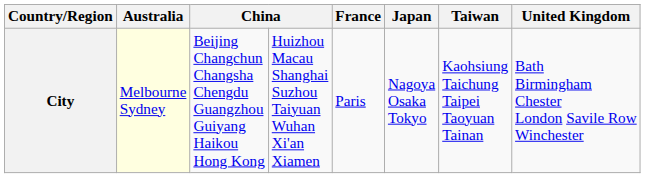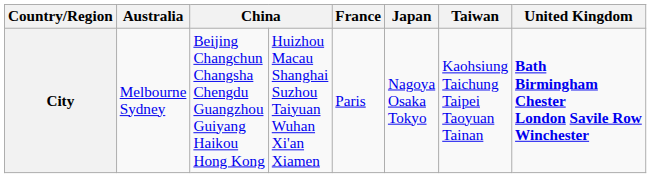(153, 100) lightyellow background -> (153, 100) no background
(576, 100) normal -> (578, 100) bold
